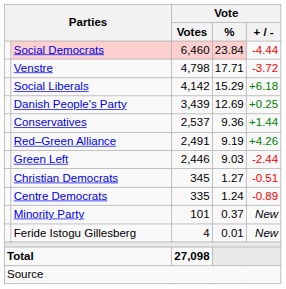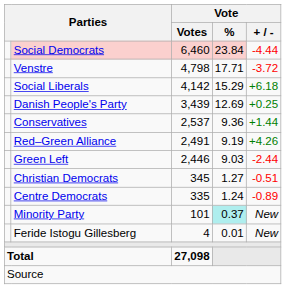(232, 214) no background -> (232, 214) paleturquoise background
